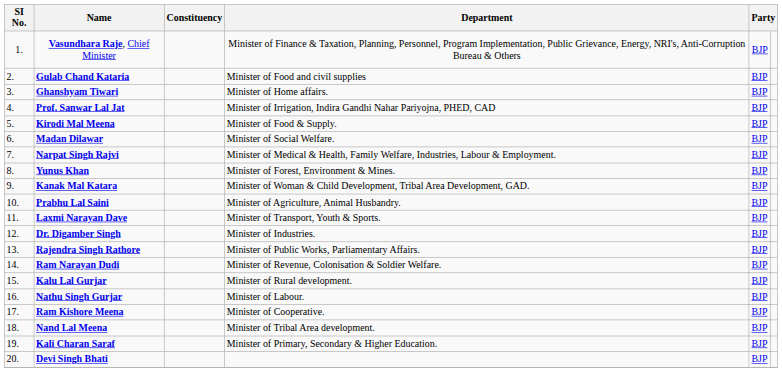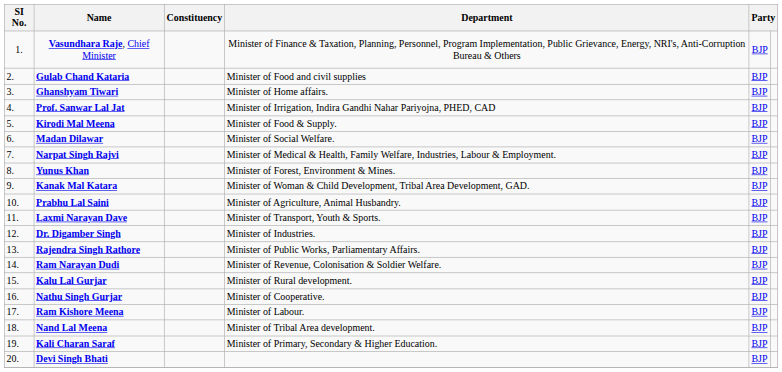(266, 296) Minister of Labour. -> (276, 296) Minister of Cooperative.
(276, 312) Minister of Cooperative. -> (266, 312) Minister of Labour.
